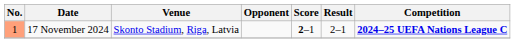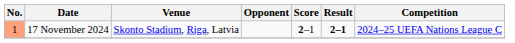(338, 29) normal -> (338, 29) bold
(432, 29) bold -> (430, 29) normal
